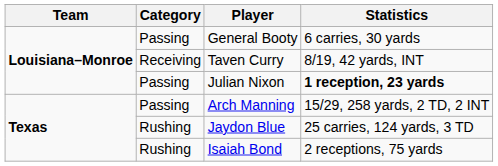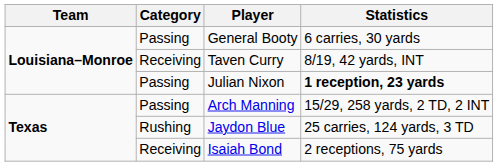(165, 149) Rushing -> (170, 149) Receiving
